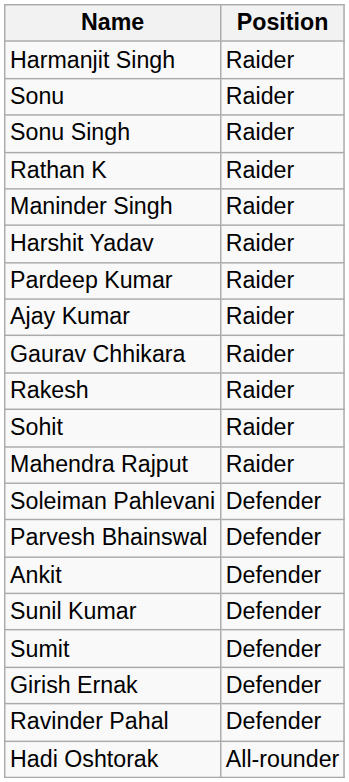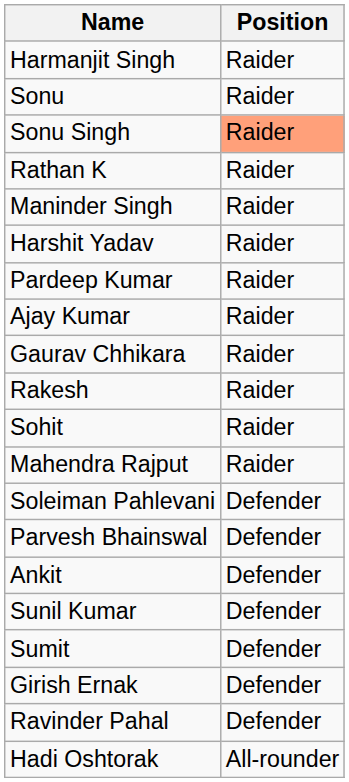(260, 133) no background -> (260, 133) lightsalmon background
